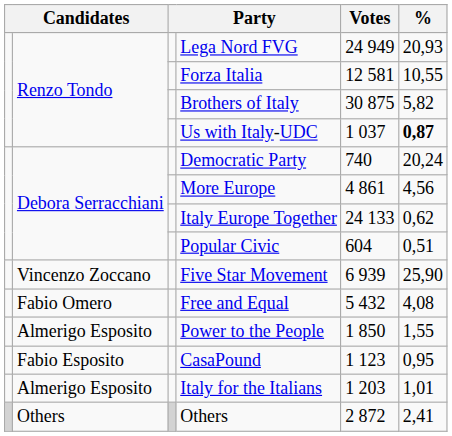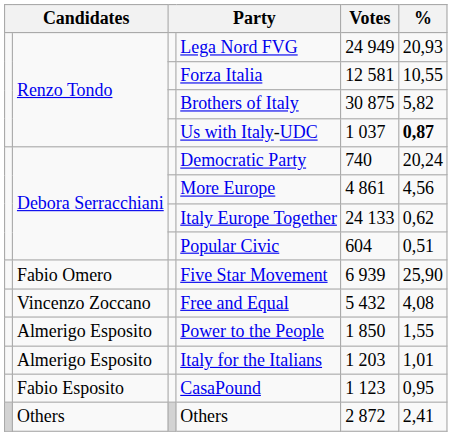(84, 274) Vincenzo Zoccano -> (64, 274) Fabio Omero
(64, 302) Fabio Omero -> (84, 302) Vincenzo Zoccano
rows swapped: (251, 388) <-> (221, 359)
